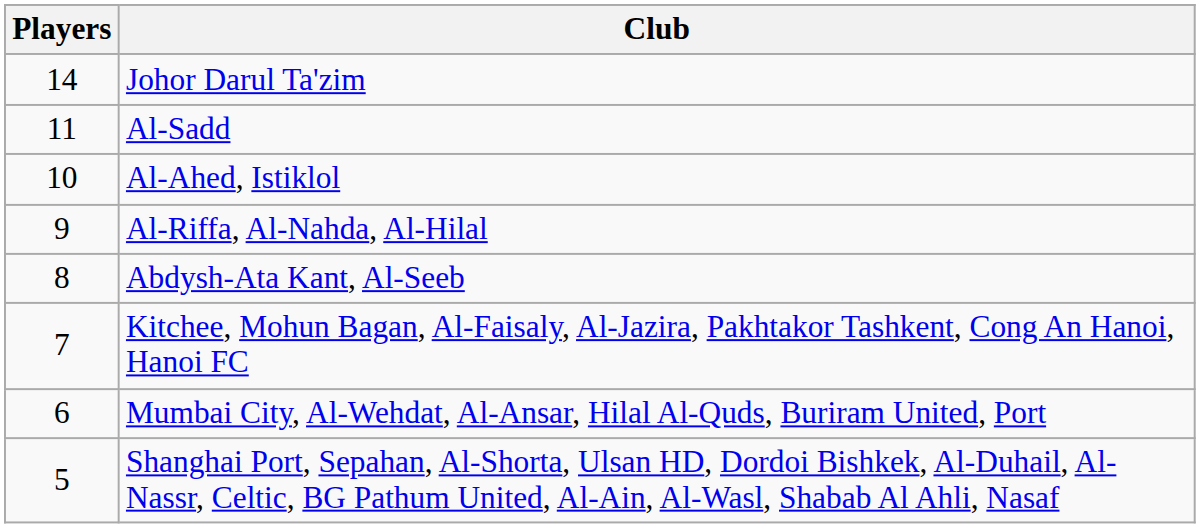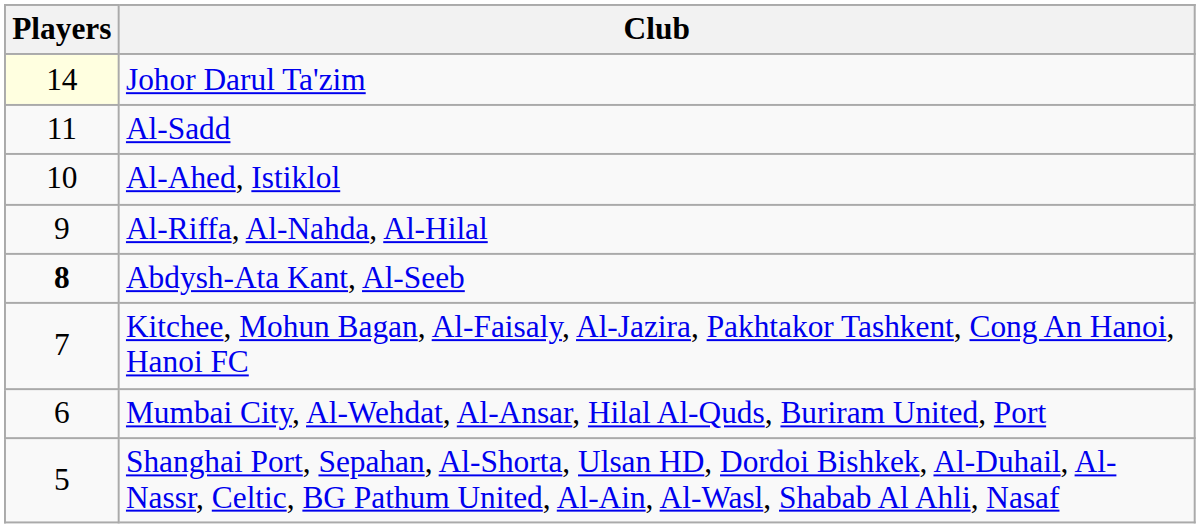(62, 79) no background -> (62, 79) lightyellow background
(62, 278) normal -> (62, 278) bold
